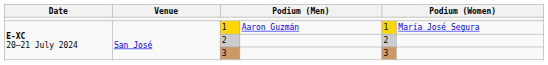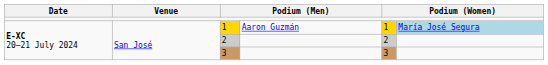(439, 27) no background -> (439, 27) lightblue background
